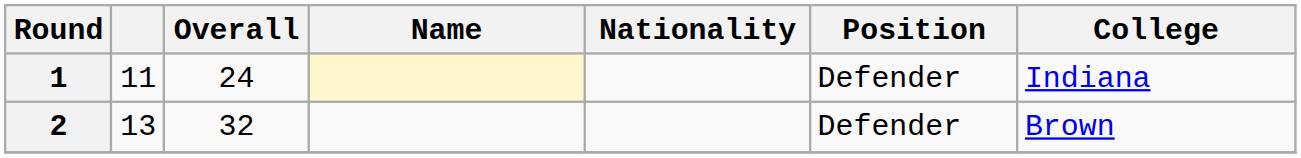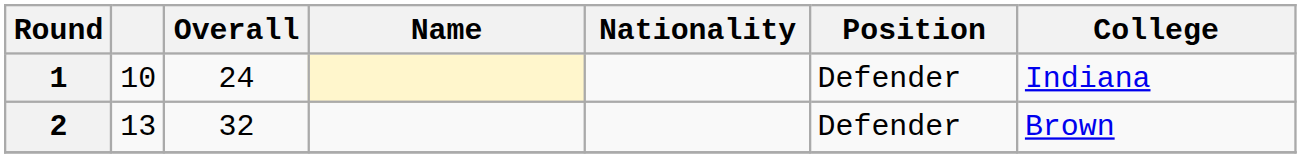(138, 78) 11 -> (138, 78) 10
